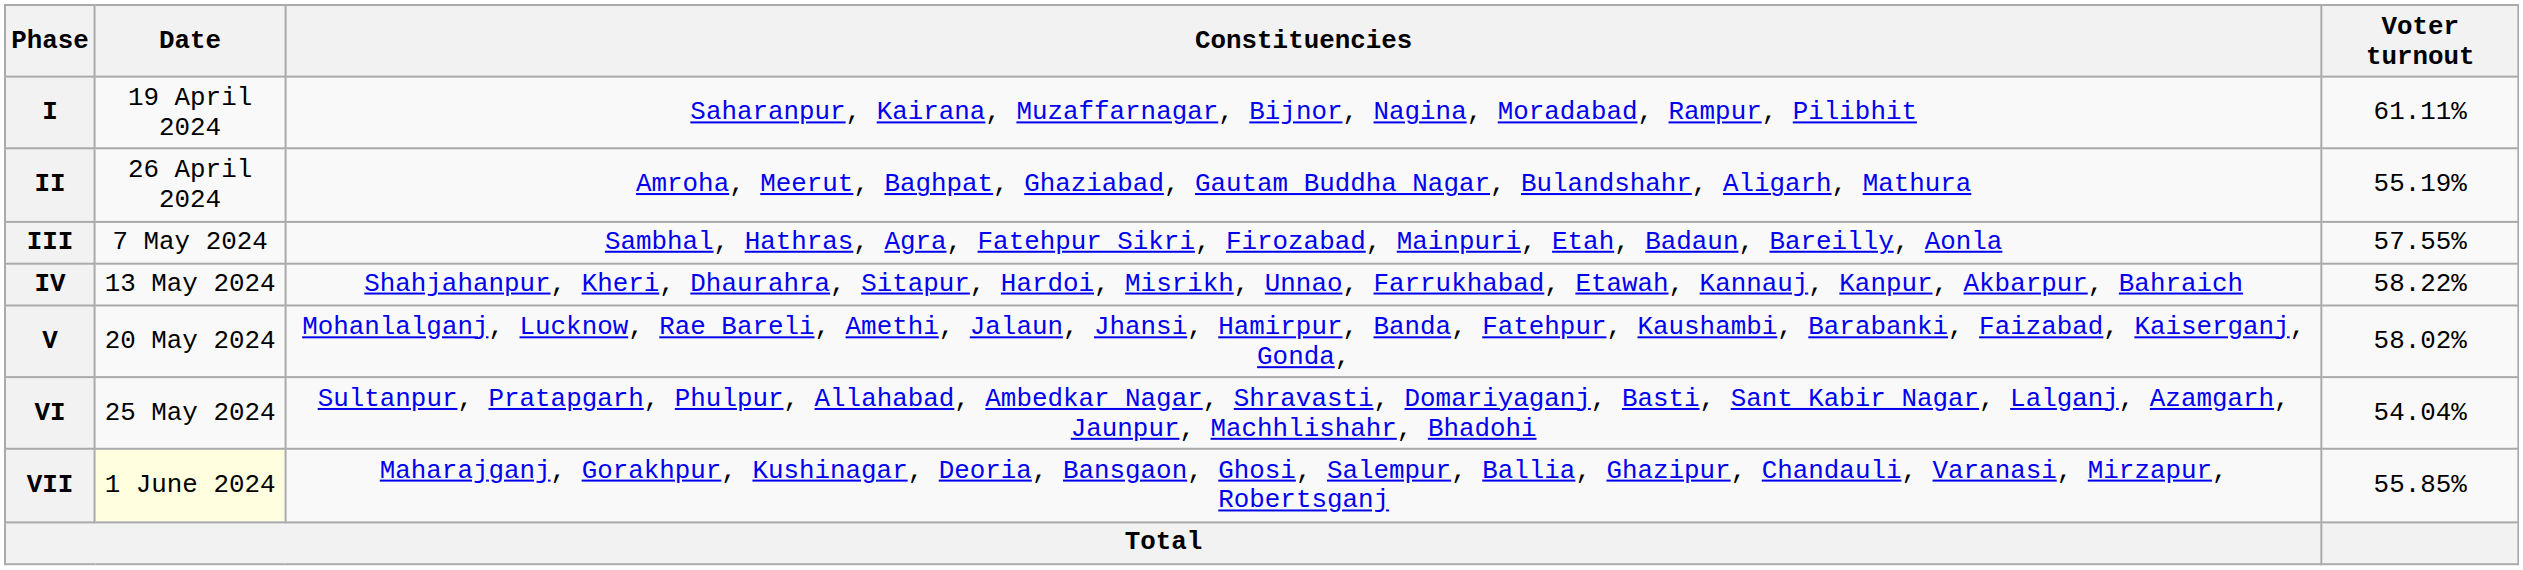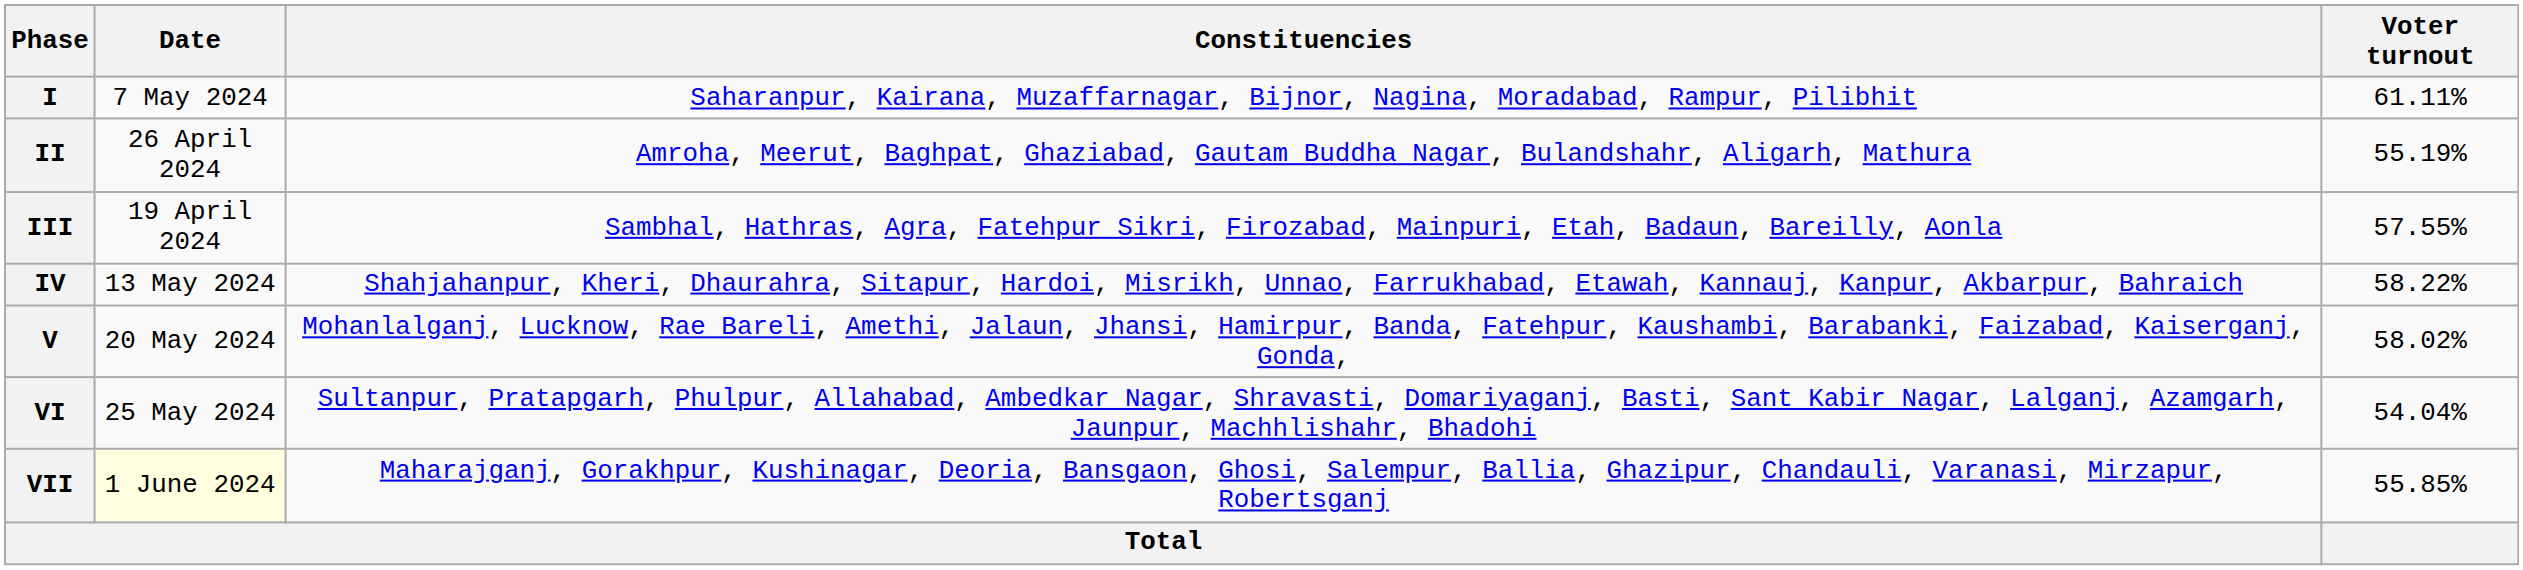(190, 113) 19 April 2024 -> (190, 98) 7 May 2024
(190, 242) 7 May 2024 -> (190, 227) 19 April 2024
